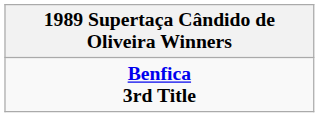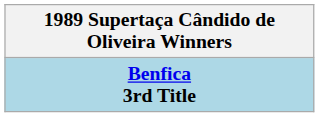(159, 84) no background -> (159, 84) lightblue background
